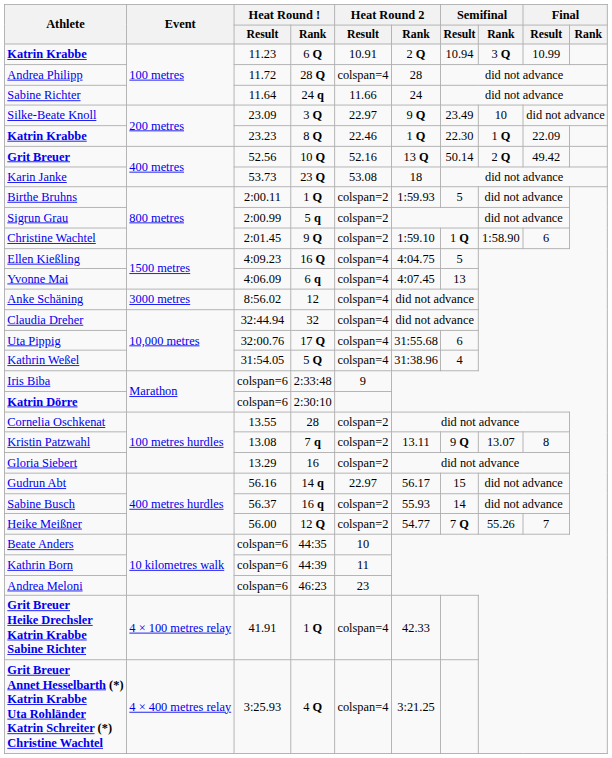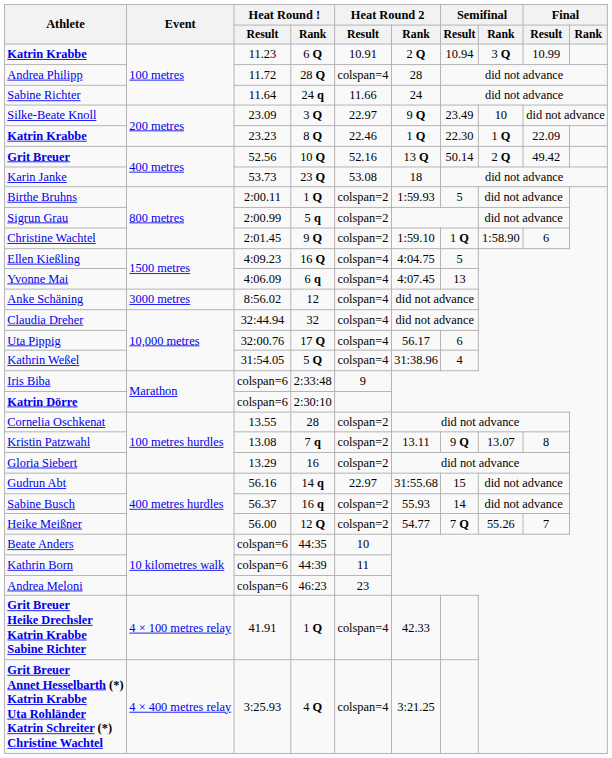(416, 340) 31:55.68 -> (416, 340) 56.17
(416, 483) 56.17 -> (416, 483) 31:55.68
